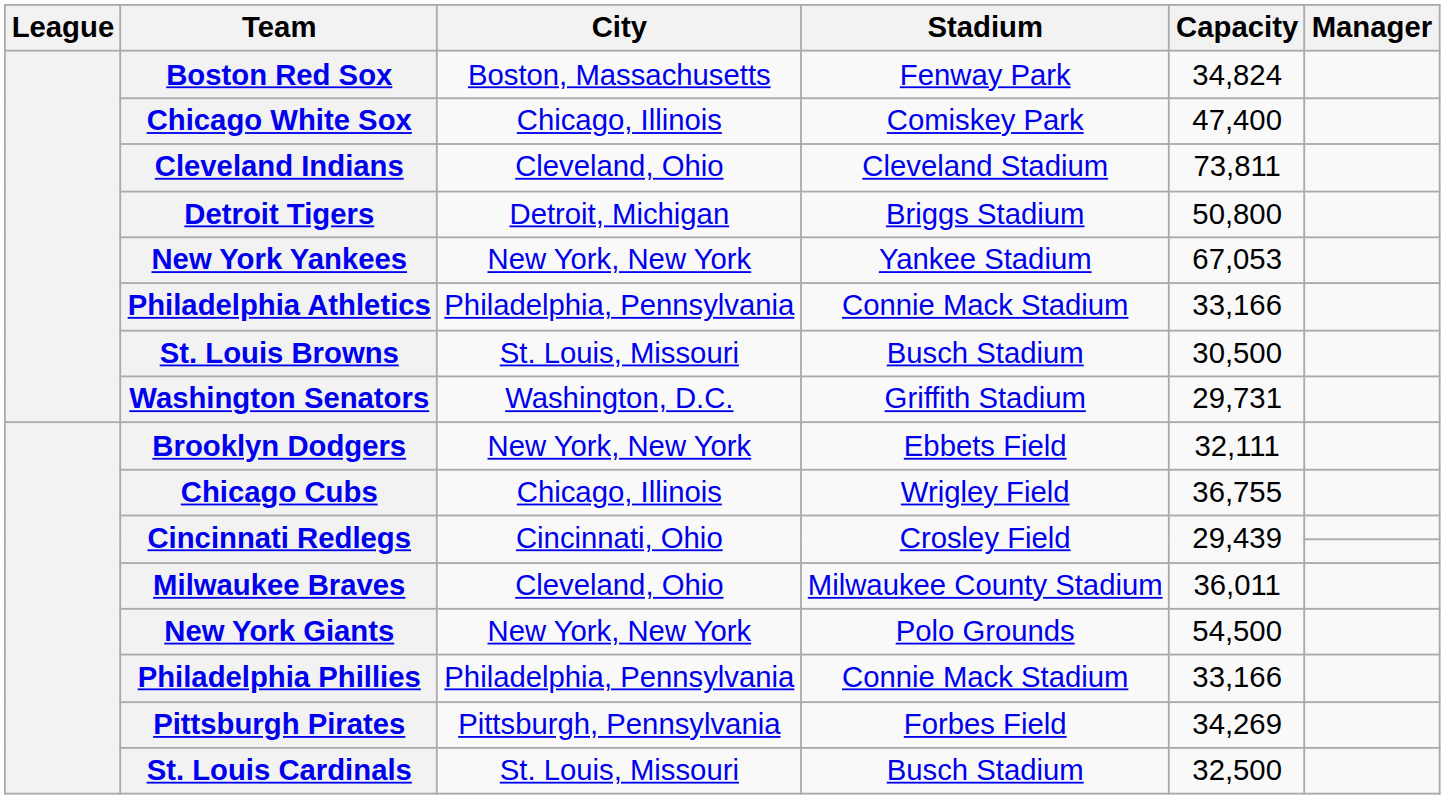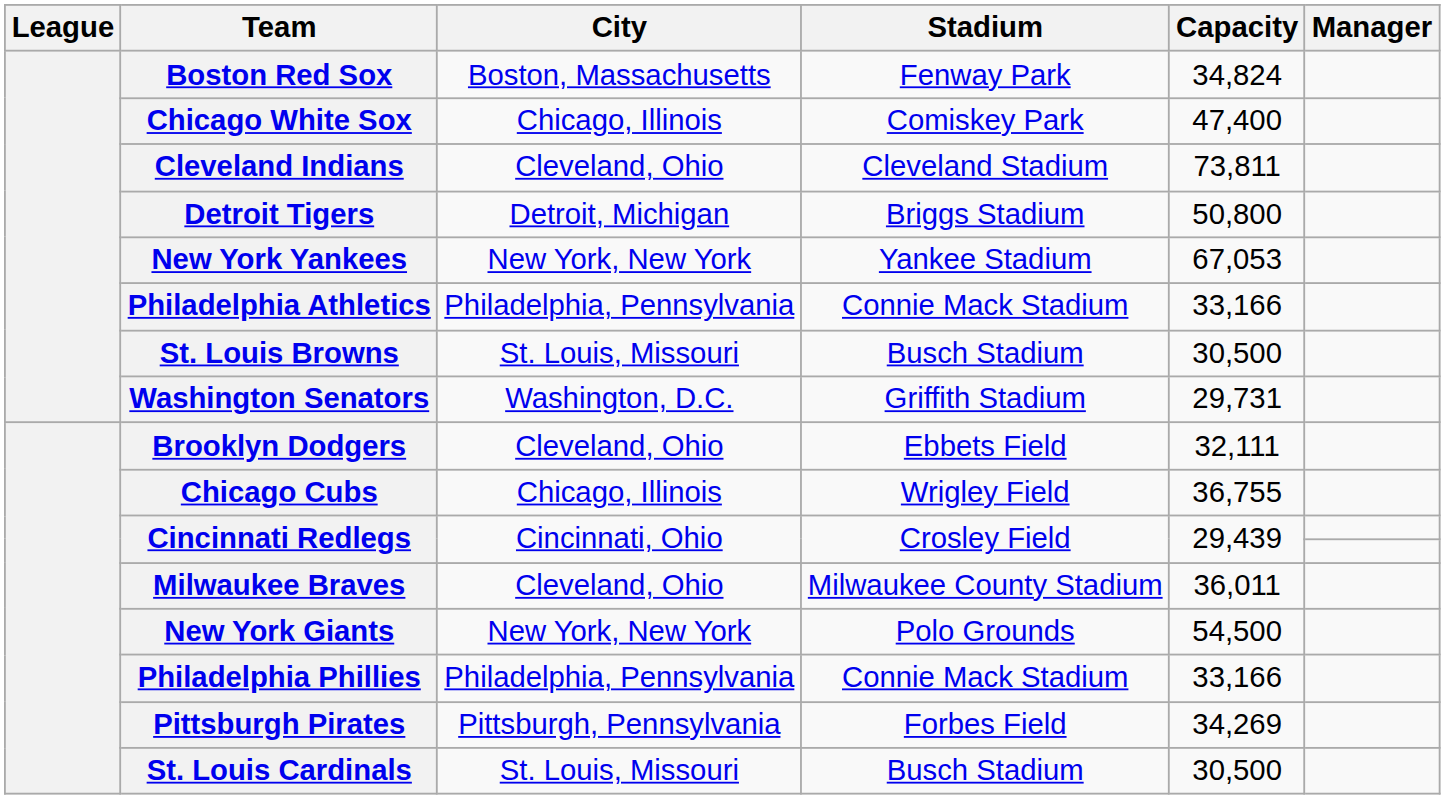(619, 445) New York, New York -> (619, 445) Cleveland, Ohio
(1237, 770) 32,500 -> (1237, 770) 30,500
